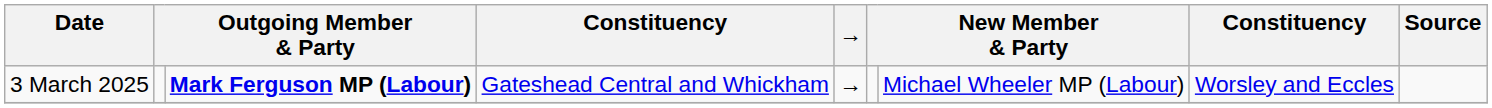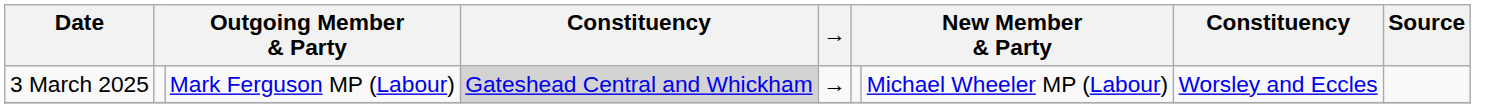(320, 84) bold -> (312, 84) normal
(655, 84) no background -> (639, 84) lightgrey background
